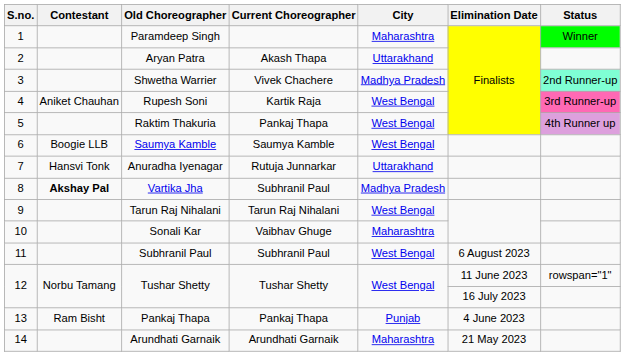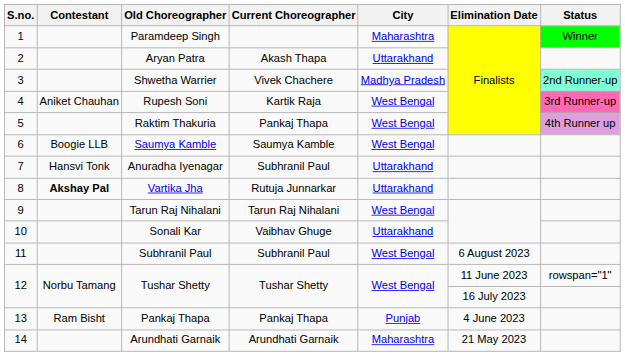(294, 166) Rutuja Junnarkar -> (294, 166) Subhranil Paul
(294, 188) Subhranil Paul -> (294, 188) Rutuja Junnarkar
(403, 188) Madhya Pradesh -> (403, 188) Uttarakhand
(403, 231) Maharashtra -> (403, 231) Uttarakhand
